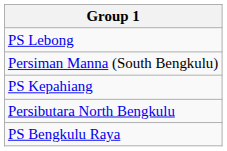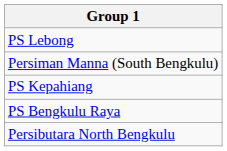(91, 110) Persibutara North Bengkulu -> (64, 110) PS Bengkulu Raya
(64, 134) PS Bengkulu Raya -> (91, 134) Persibutara North Bengkulu
